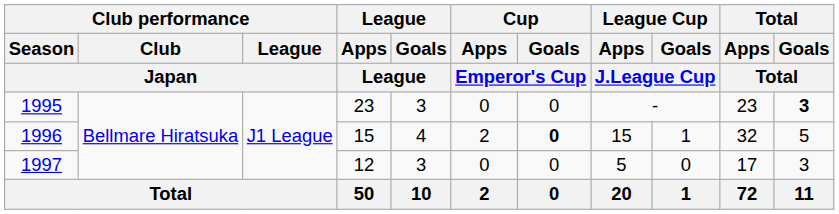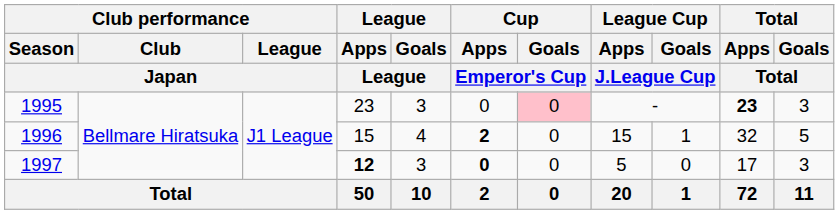(554, 106) no background -> (554, 106) pink background
(747, 106) normal -> (747, 106) bold
(804, 106) bold -> (804, 106) normal
(484, 135) normal -> (484, 135) bold
(554, 135) bold -> (554, 135) normal
(364, 164) normal -> (364, 164) bold
(484, 164) normal -> (484, 164) bold
